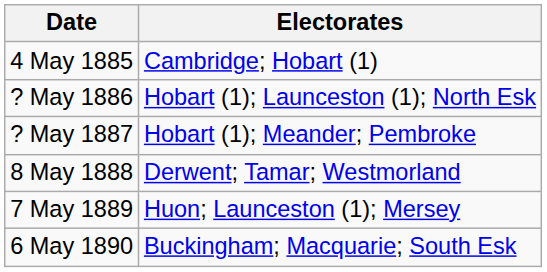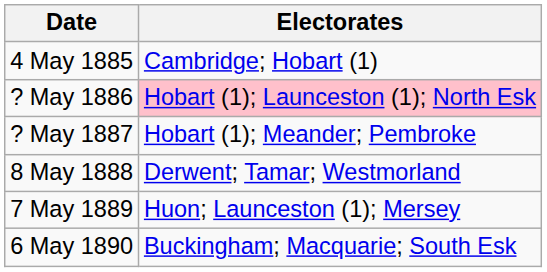(340, 97) no background -> (340, 97) pink background
